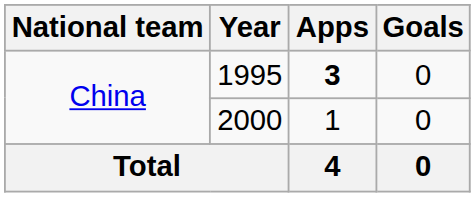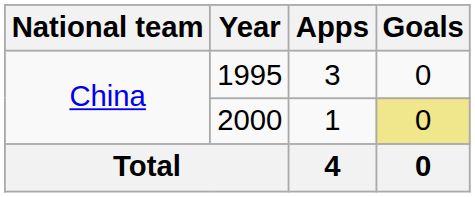(332, 74) bold -> (332, 74) normal
(423, 120) no background -> (423, 120) khaki background
